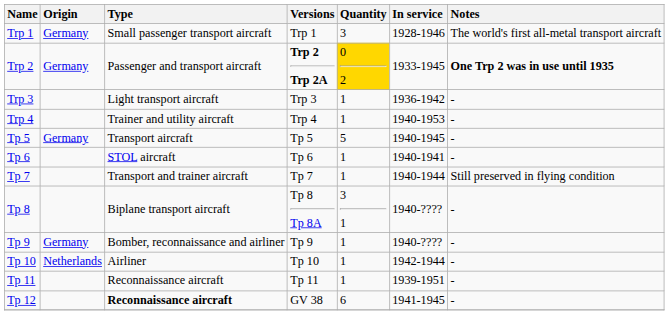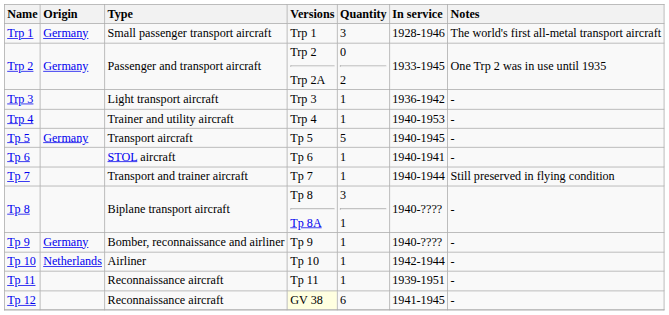(312, 66) bold -> (312, 66) normal
(363, 66) gold background -> (363, 66) no background
(532, 66) bold -> (528, 66) normal
(170, 300) bold -> (165, 300) normal
(307, 300) no background -> (307, 300) lightyellow background
